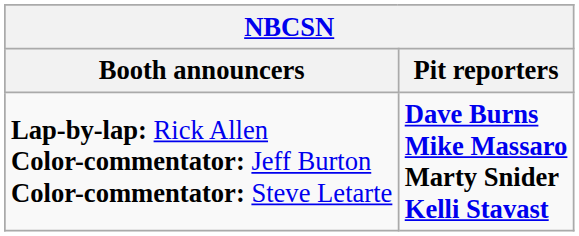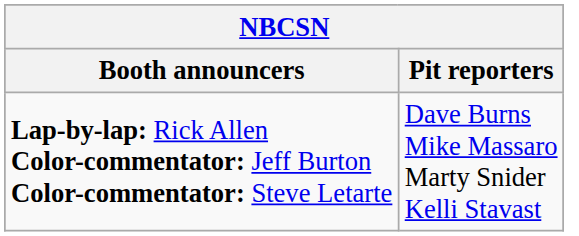(486, 161) bold -> (481, 161) normal
